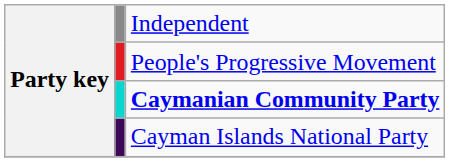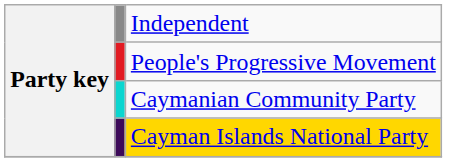(285, 99) bold -> (273, 99) normal
(279, 136) no background -> (279, 136) gold background
